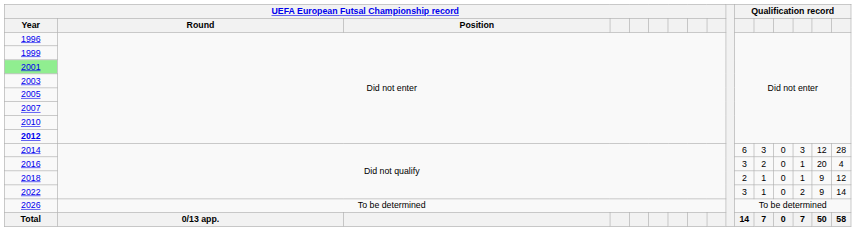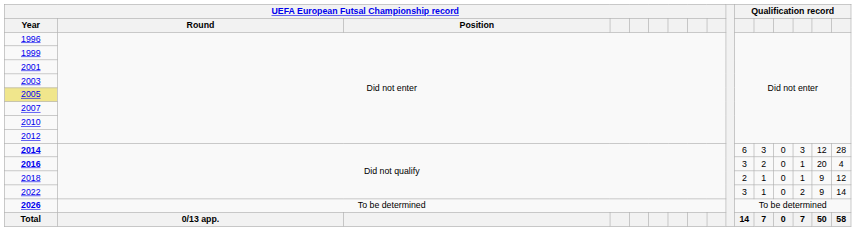(31, 67) lightgreen background -> (31, 67) no background
(31, 95) no background -> (31, 95) khaki background
(31, 137) bold -> (31, 137) normal
(31, 150) normal -> (31, 150) bold
(31, 164) normal -> (31, 164) bold
(31, 206) normal -> (31, 206) bold
